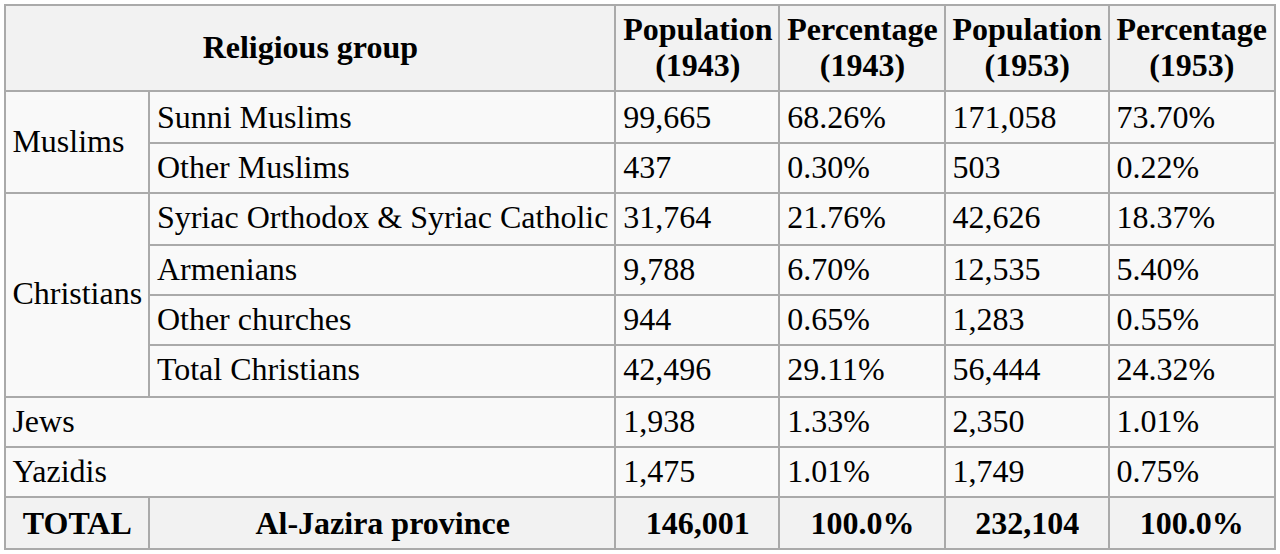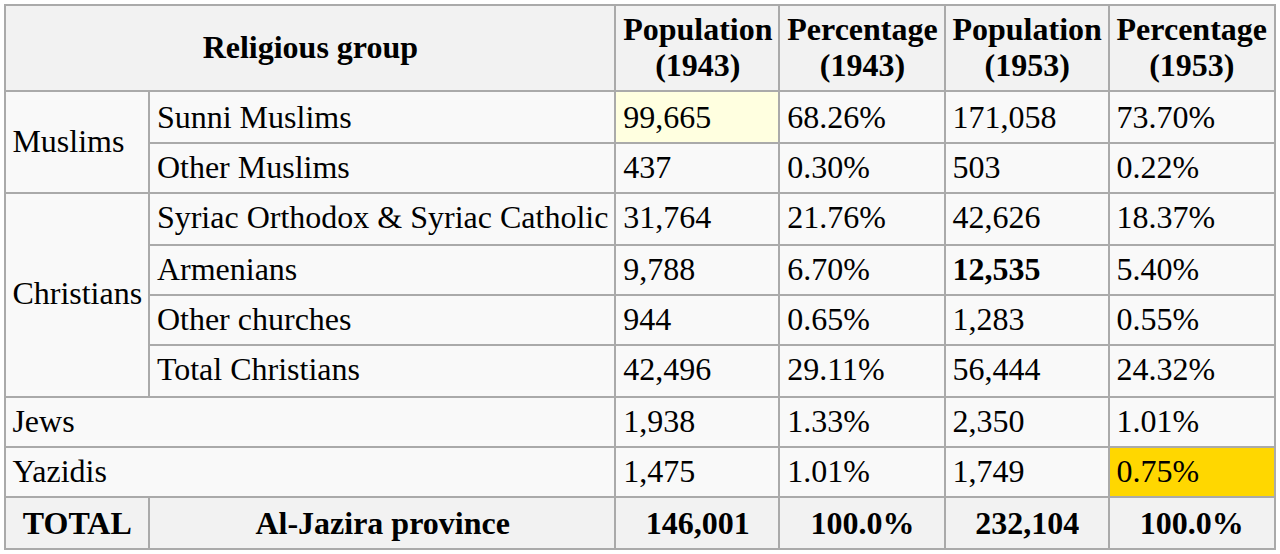(667, 116) no background -> (667, 116) lightyellow background
(996, 268) normal -> (996, 268) bold
(1158, 471) no background -> (1158, 471) gold background
